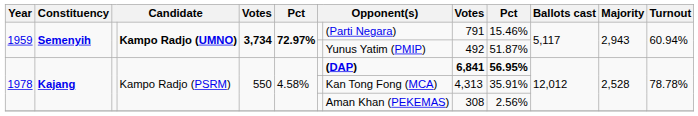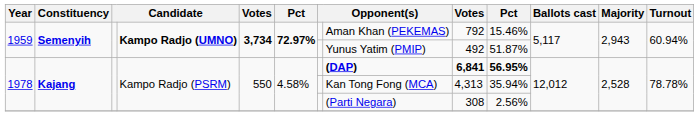(361, 31) (Parti Negara) -> (388, 31) Aman Khan (PEKEMAS)
(475, 31) 791 -> (475, 31) 792
(509, 84) 35.91% -> (509, 84) 35.94%
(388, 102) Aman Khan (PEKEMAS) -> (361, 102) (Parti Negara)
